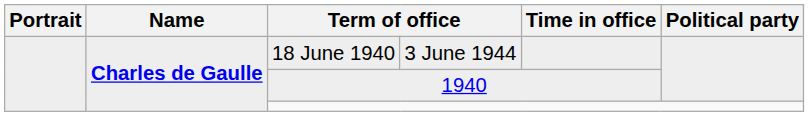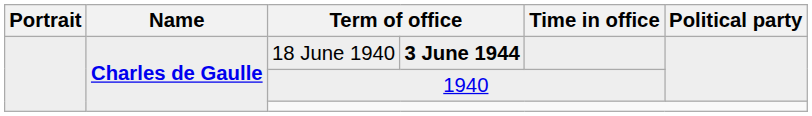(460, 52) normal -> (462, 52) bold
